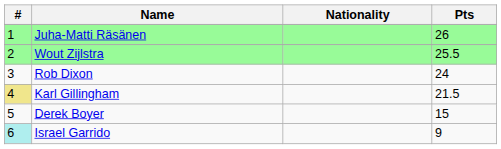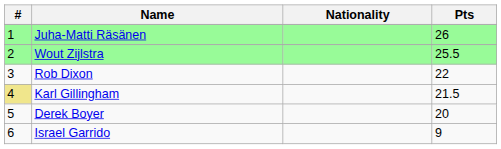(442, 74) 24 -> (442, 74) 22
(442, 113) 15 -> (442, 113) 20
(11, 133) paleturquoise background -> (11, 133) no background
